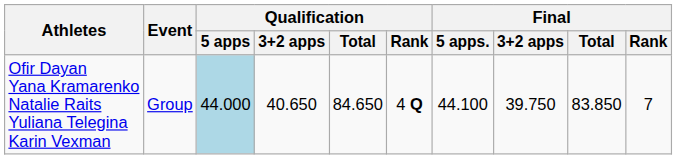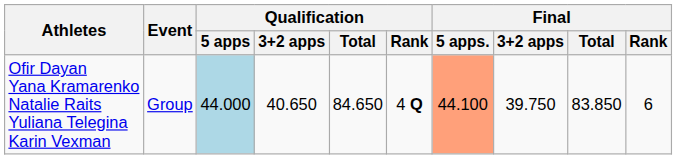(463, 105) no background -> (463, 105) lightsalmon background
(648, 105) 7 -> (648, 105) 6
